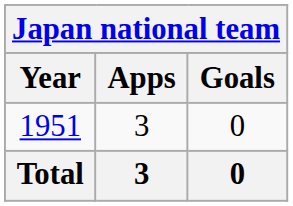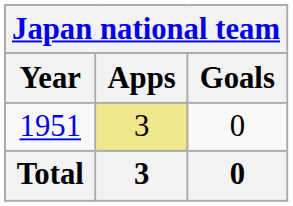(142, 126) no background -> (142, 126) khaki background
